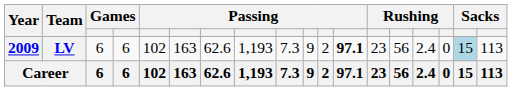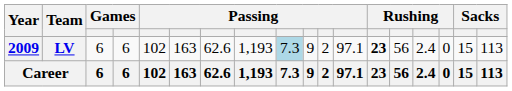(290, 48) no background -> (290, 48) lightblue background
(350, 48) bold -> (350, 48) normal
(378, 48) normal -> (378, 48) bold
(465, 48) lightblue background -> (465, 48) no background
